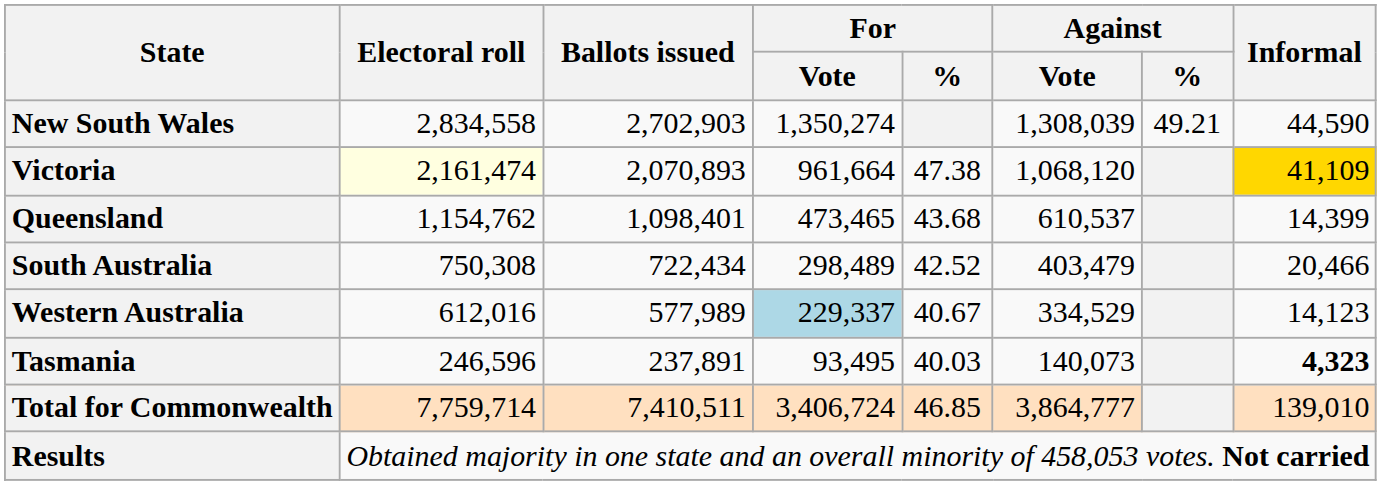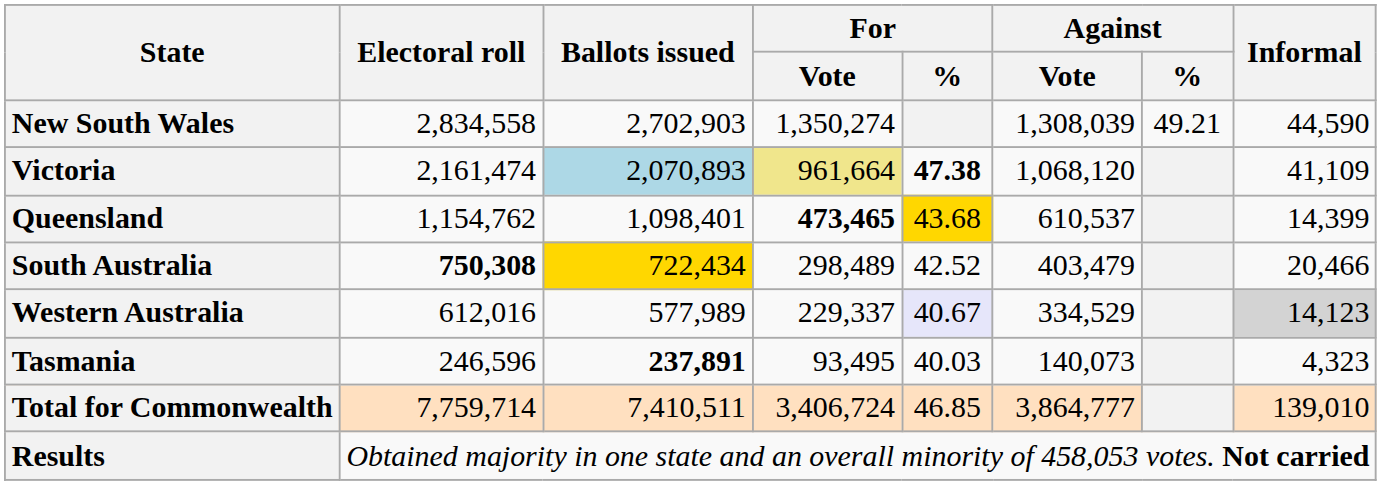(476, 170) lightyellow background -> (476, 170) no background
(686, 170) no background -> (686, 170) lightblue background
(846, 170) no background -> (846, 170) khaki background
(947, 170) normal -> (947, 170) bold
(1328, 170) gold background -> (1328, 170) no background
(846, 218) normal -> (846, 218) bold
(947, 218) no background -> (947, 218) gold background
(487, 265) normal -> (487, 265) bold
(697, 265) no background -> (697, 265) gold background
(846, 312) lightblue background -> (846, 312) no background
(947, 312) no background -> (947, 312) lavender background
(1328, 312) no background -> (1328, 312) lightgrey background
(697, 360) normal -> (697, 360) bold
(1336, 360) bold -> (1336, 360) normal
